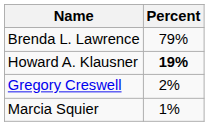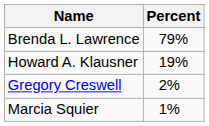(167, 62) bold -> (167, 62) normal
